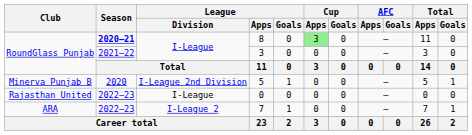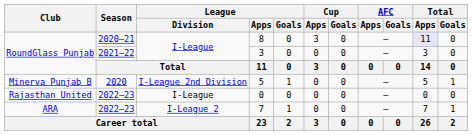(116, 39) bold -> (116, 39) normal
(316, 39) lightgreen background -> (316, 39) no background
(425, 39) no background -> (425, 39) lavender background
